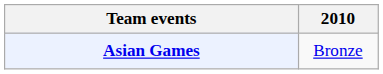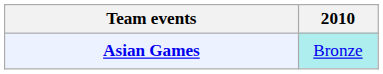(338, 51) no background -> (338, 51) paleturquoise background
